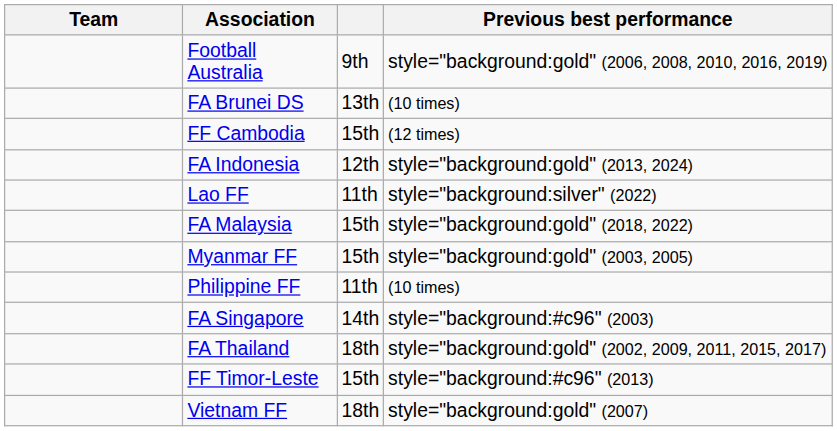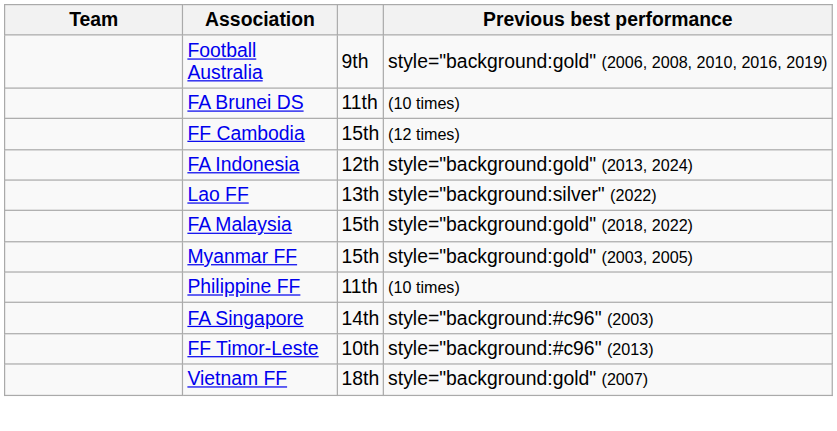(360, 103) 13th -> (360, 103) 11th
(360, 195) 11th -> (360, 195) 13th
- row: (238, 348)
(360, 379) 15th -> (360, 348) 10th
